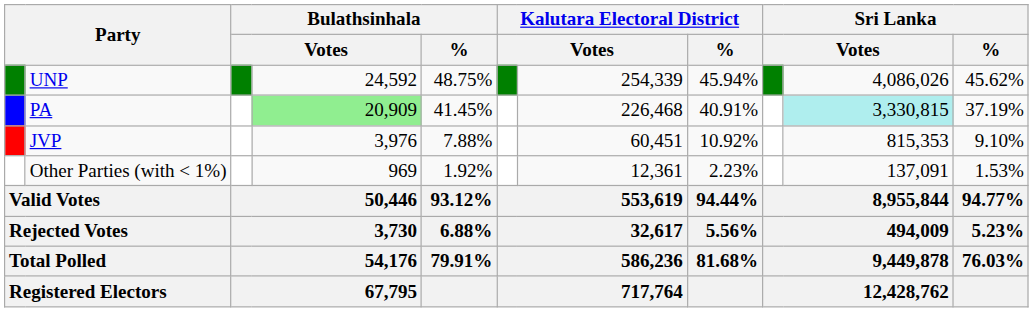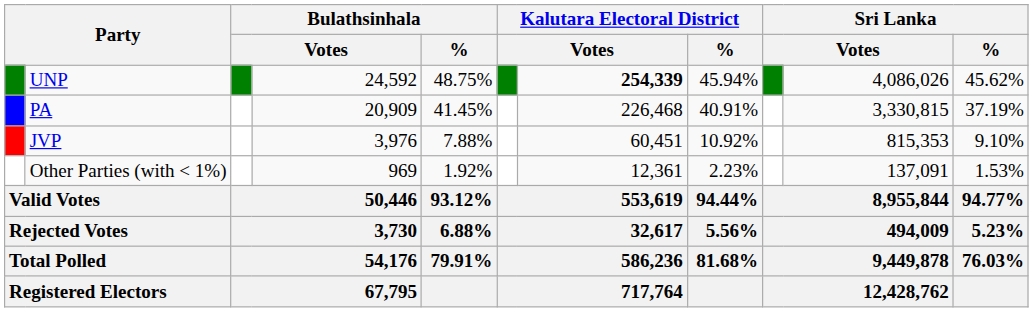(652, 79) normal -> (652, 79) bold
(391, 110) lightgreen background -> (391, 110) no background
(911, 110) paleturquoise background -> (911, 110) no background
